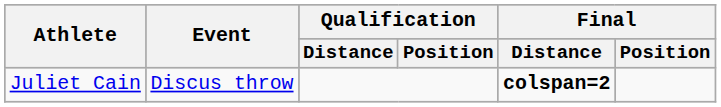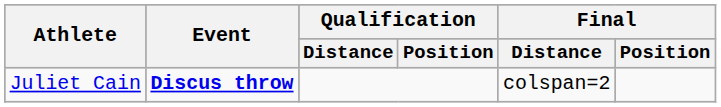(222, 84) normal -> (222, 84) bold
(557, 84) bold -> (557, 84) normal
